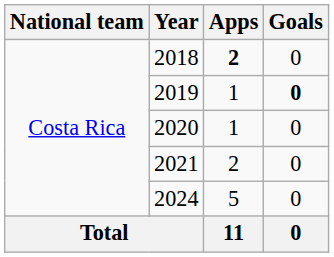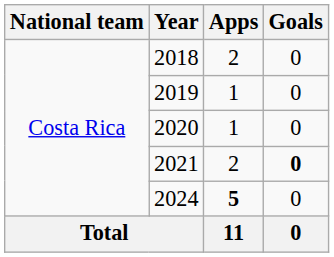(234, 57) bold -> (234, 57) normal
(296, 92) bold -> (296, 92) normal
(296, 163) normal -> (296, 163) bold
(234, 198) normal -> (234, 198) bold
